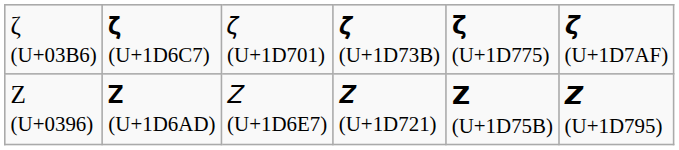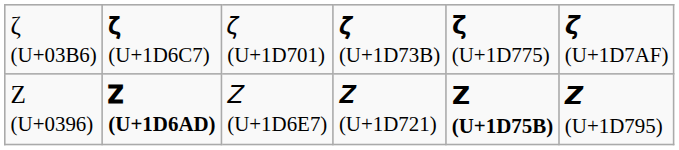(162, 109) normal -> (162, 109) bold
(502, 109) normal -> (503, 109) bold
